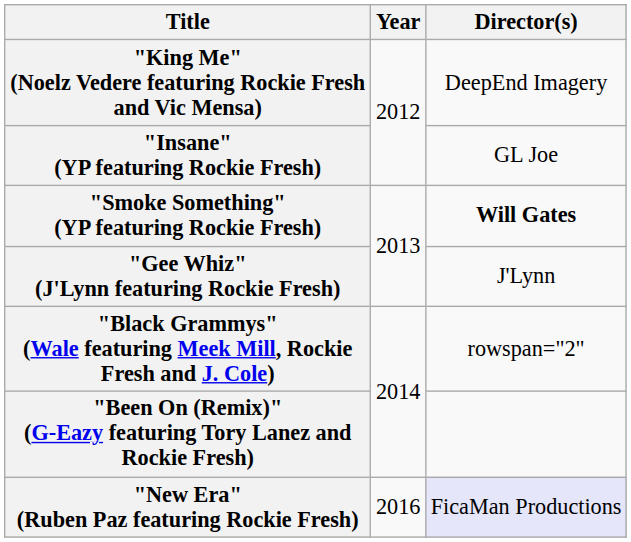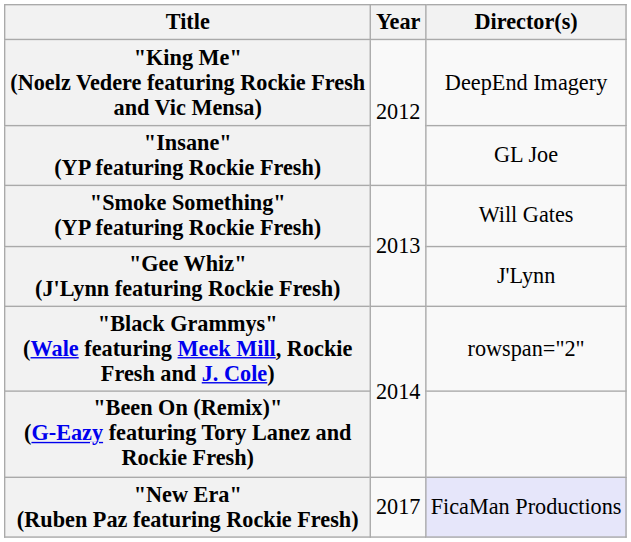(526, 215) bold -> (526, 215) normal
(398, 506) 2016 -> (398, 506) 2017
